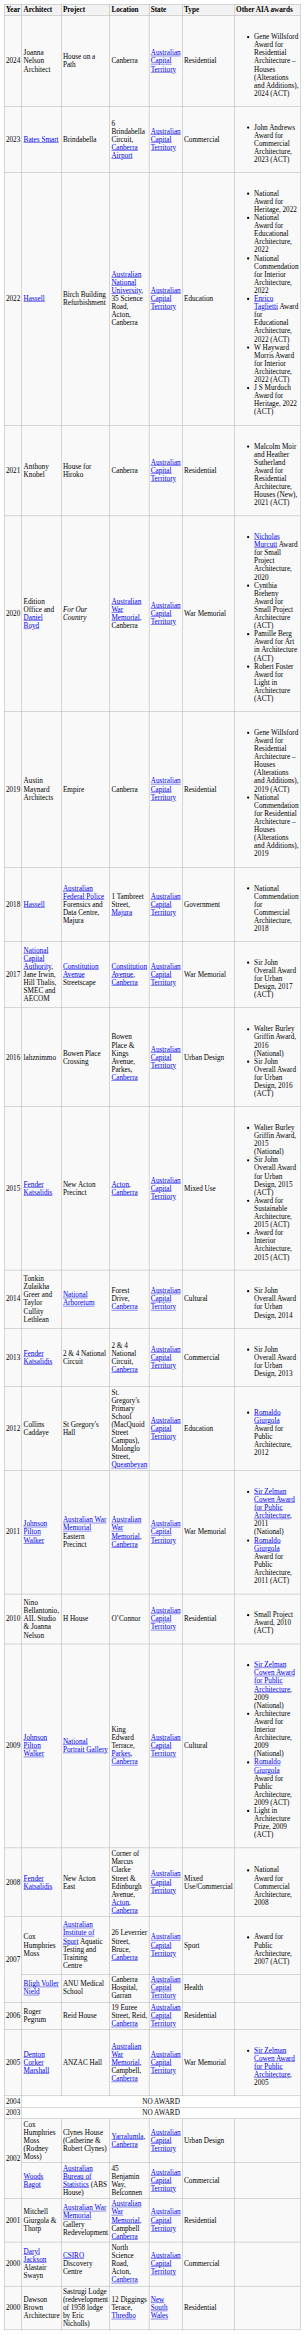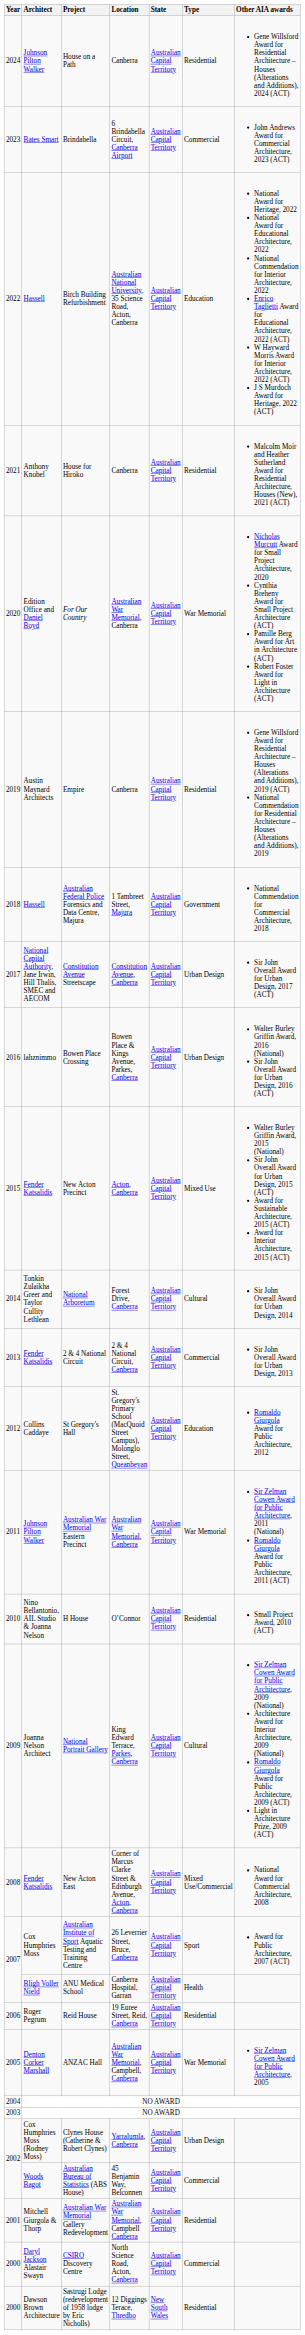(37, 61) Joanna Nelson Architect -> (35, 61) Johnson Pilton Walker
(205, 975) War Memorial -> (204, 975) Urban Design
(35, 1746) Johnson Pilton Walker -> (37, 1746) Joanna Nelson Architect
